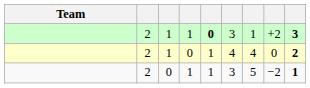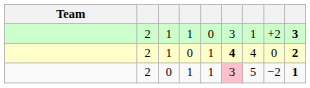(211, 33) bold -> (211, 33) normal
(232, 53) normal -> (232, 53) bold
(232, 72) no background -> (232, 72) pink background
